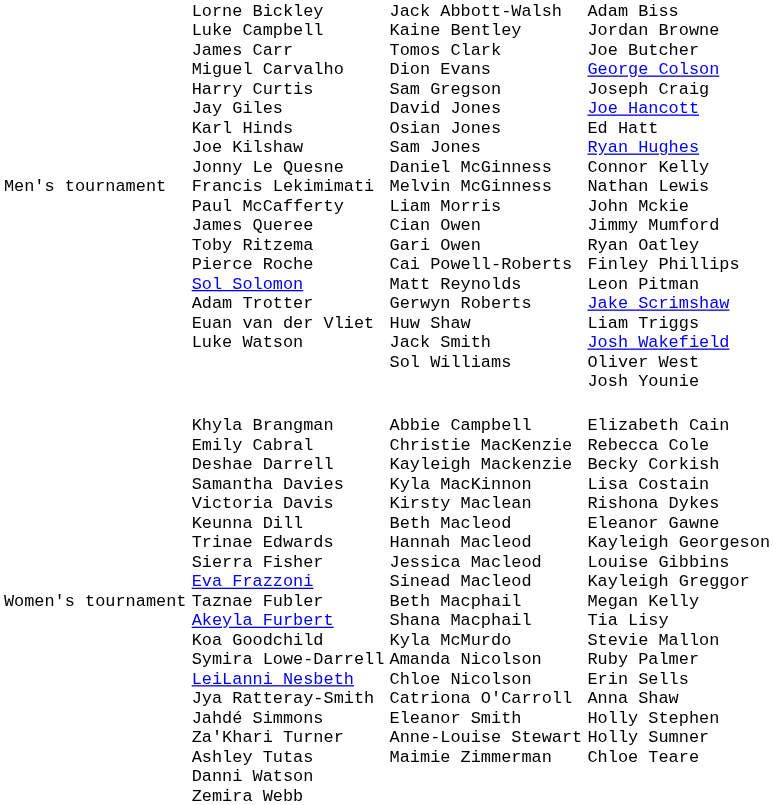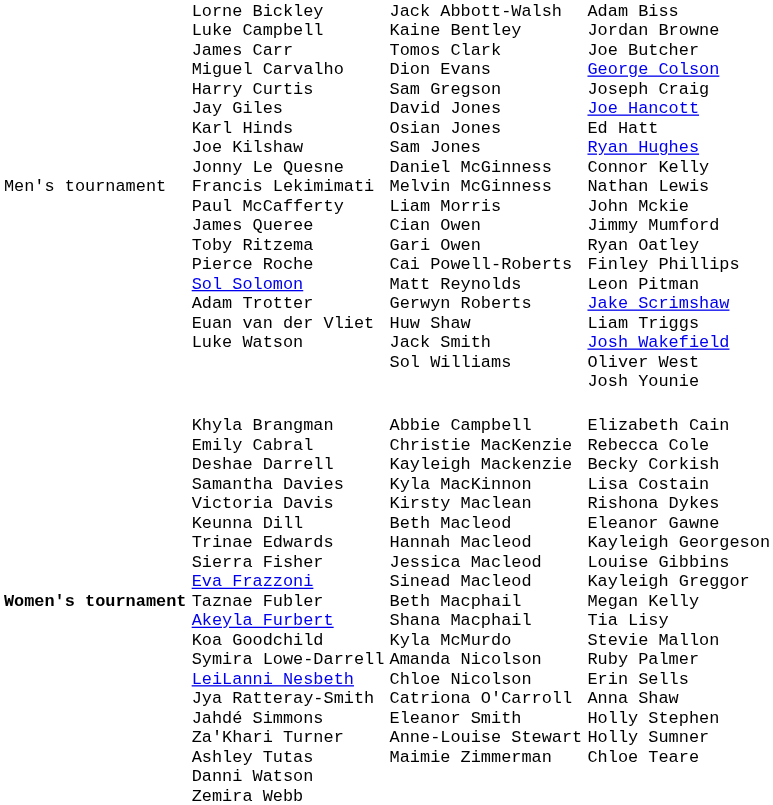(95, 601) normal -> (95, 601) bold
